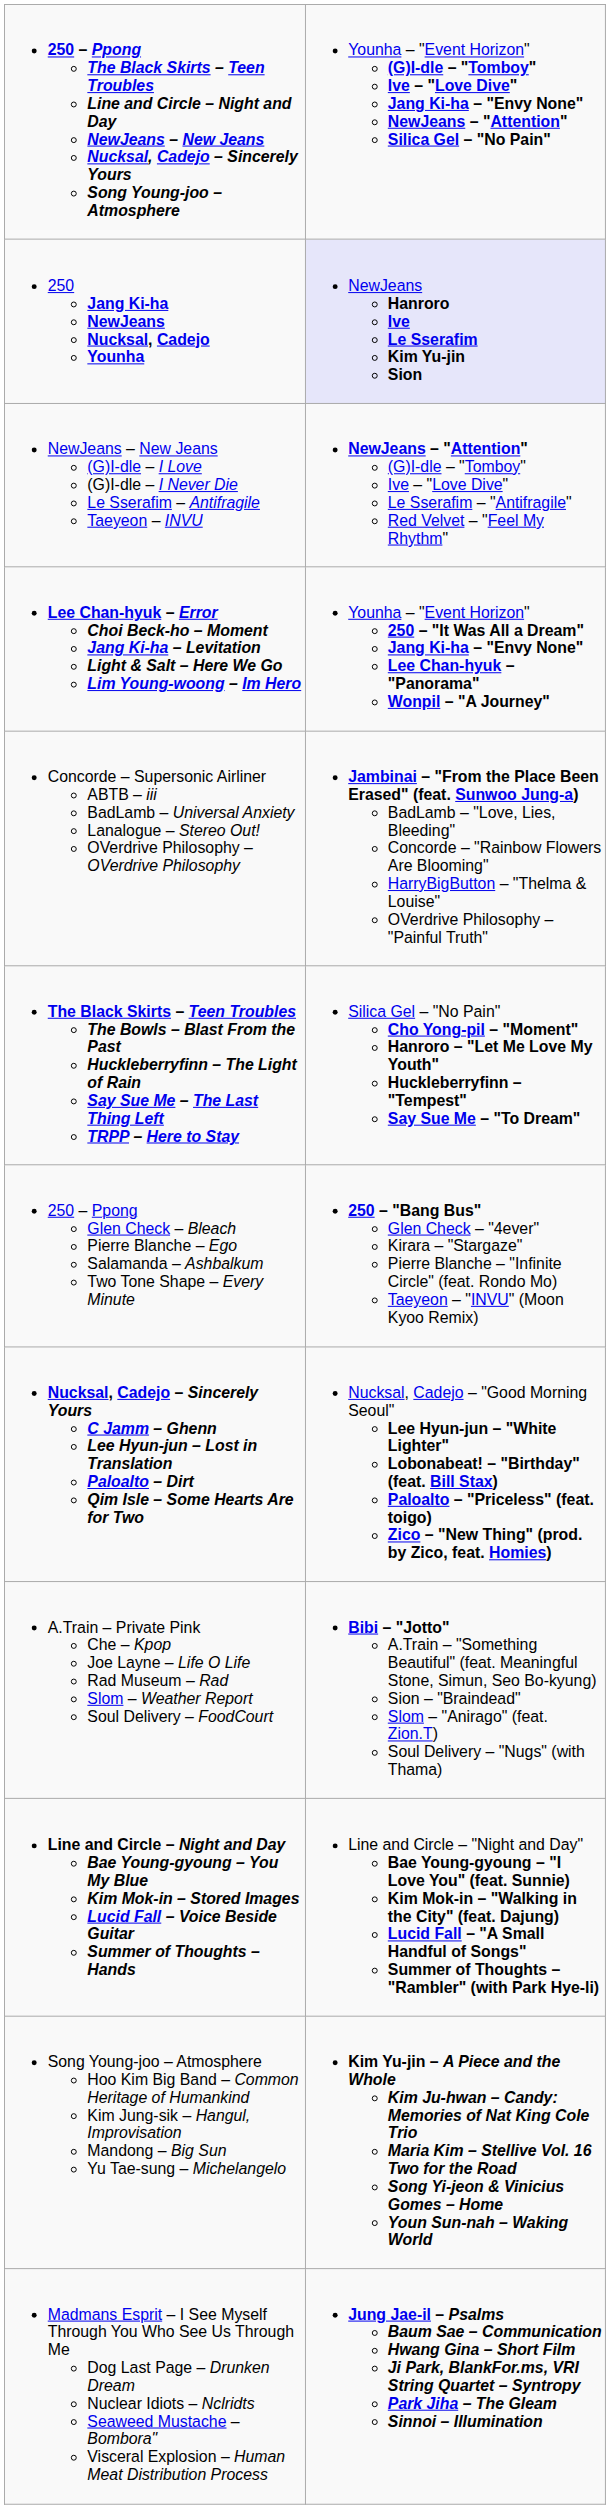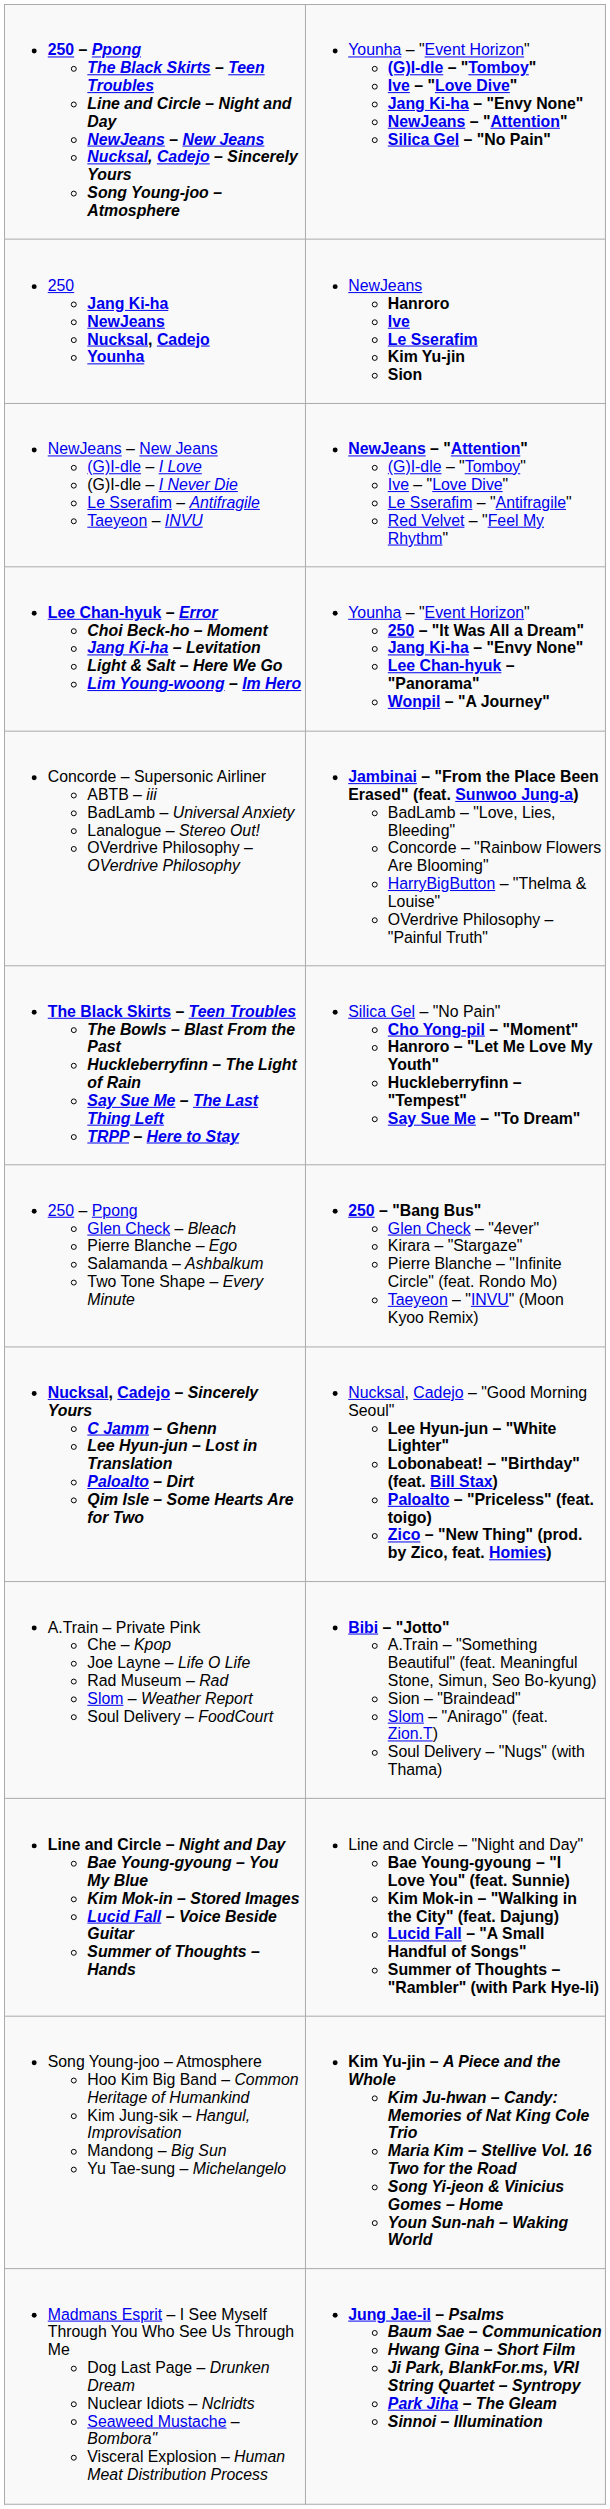(455, 330) lavender background -> (455, 330) no background
